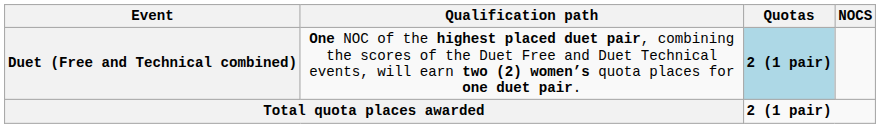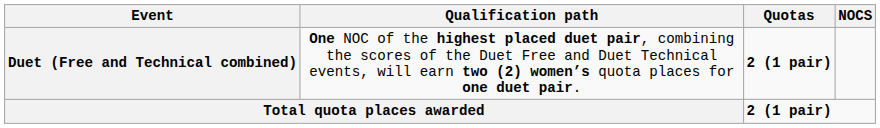(789, 64) lightblue background -> (789, 64) no background
